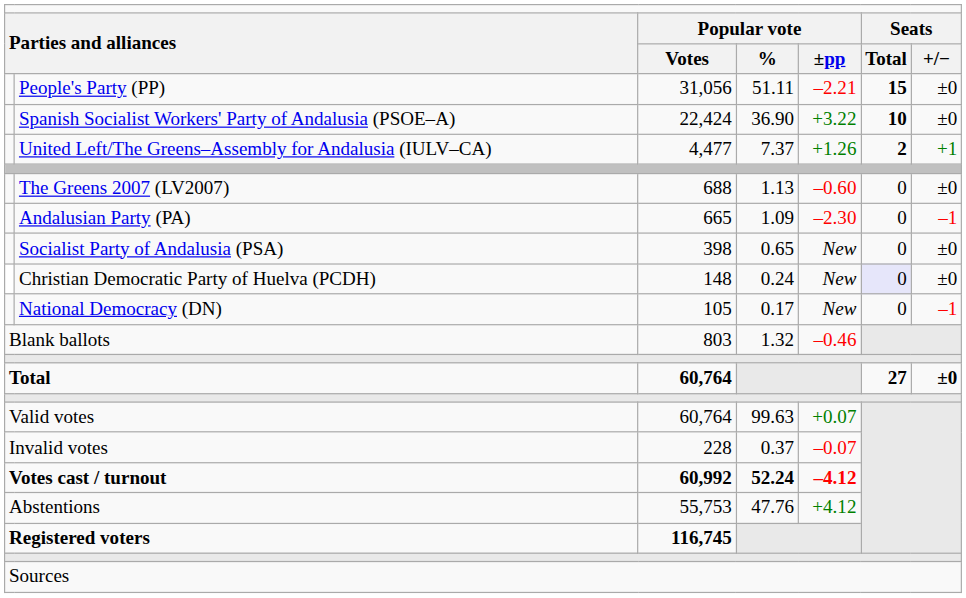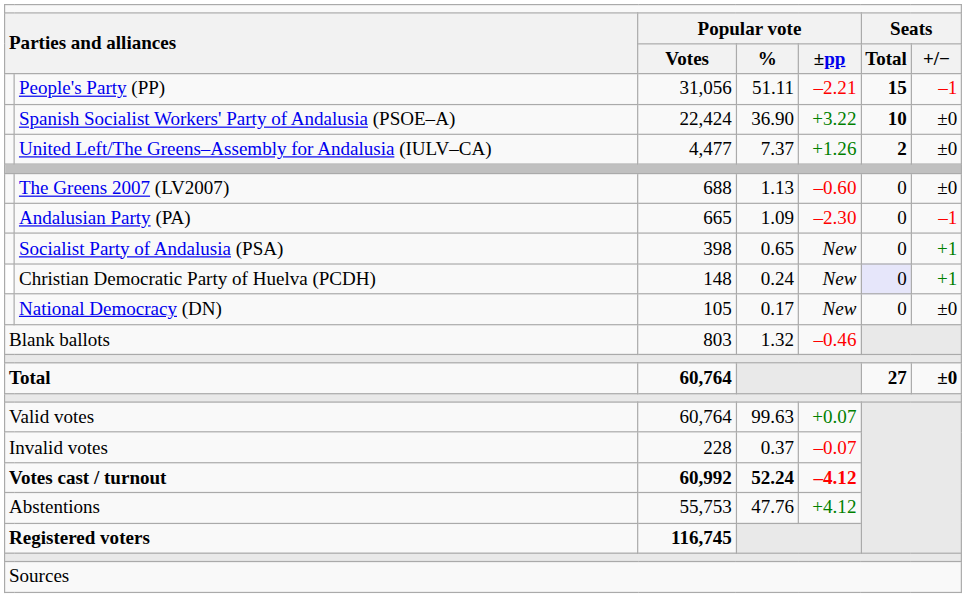(947, 88) ±0 -> (948, 88) –1
(947, 149) +1 -> (947, 149) ±0
(947, 248) ±0 -> (947, 248) +1
(947, 278) ±0 -> (947, 278) +1
(948, 308) –1 -> (947, 308) ±0
